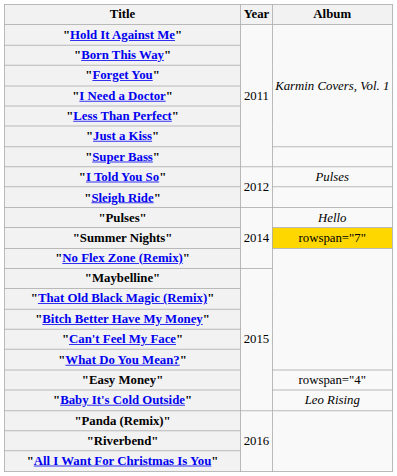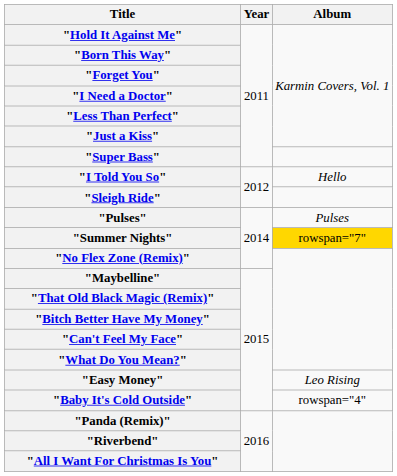(332, 177) Pulses -> (332, 177) Hello
(332, 217) Hello -> (332, 217) Pulses
(332, 380) rowspan="4" -> (332, 380) Leo Rising
(332, 400) Leo Rising -> (332, 400) rowspan="4"
